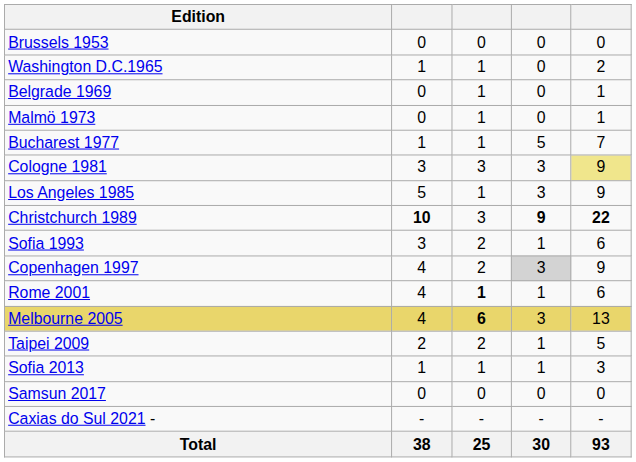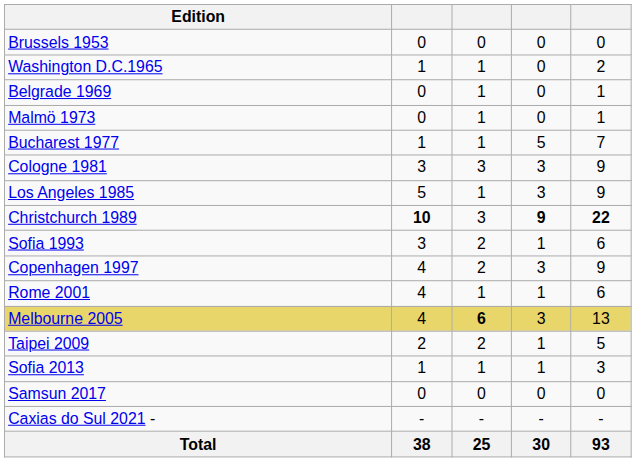(601, 167) khaki background -> (601, 167) no background
(541, 268) lightgrey background -> (541, 268) no background
(481, 293) bold -> (481, 293) normal
